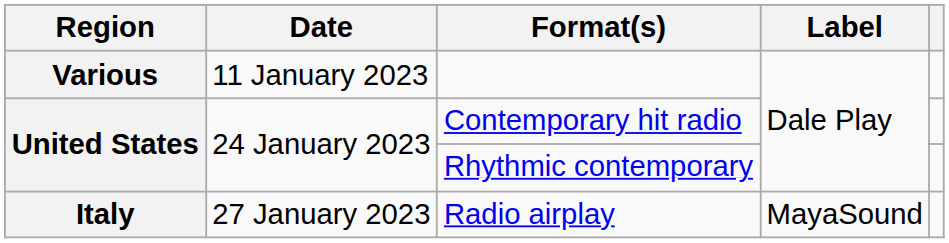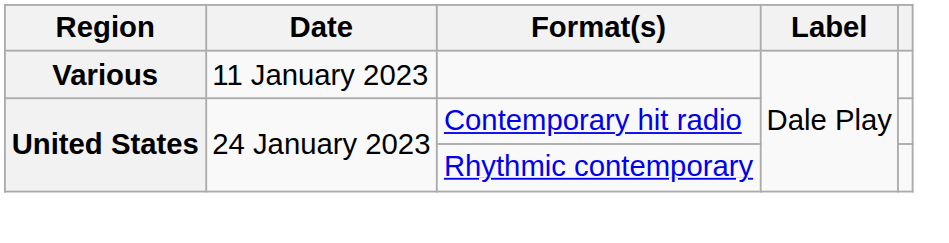- row: (529, 213)
